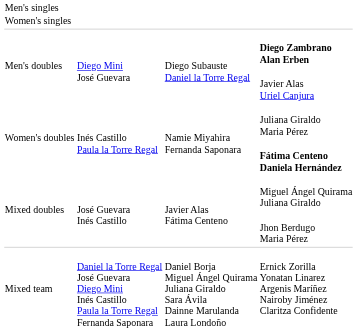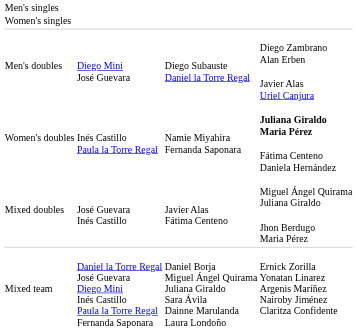(296, 54) bold -> (294, 54) normal
(290, 126) normal -> (293, 126) bold
(301, 162) bold -> (298, 162) normal
